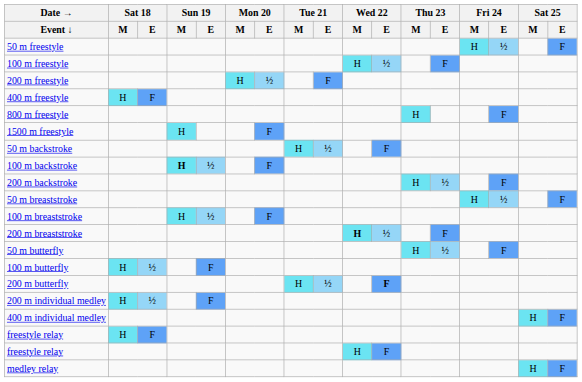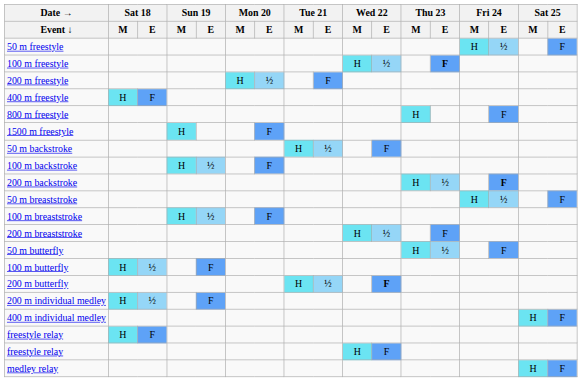(445, 64) normal -> (445, 64) bold
(181, 165) bold -> (181, 165) normal
(504, 182) normal -> (504, 182) bold
(357, 233) bold -> (357, 233) normal
